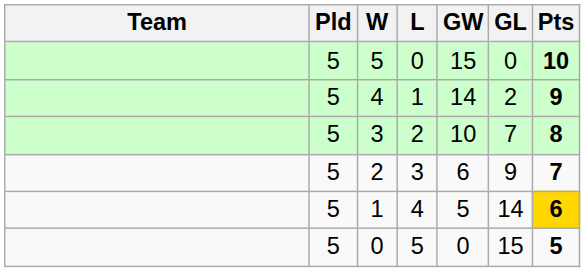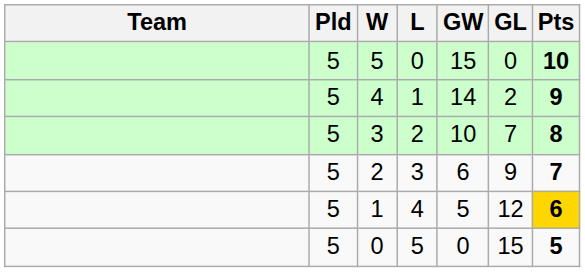(511, 209) 14 -> (511, 209) 12
